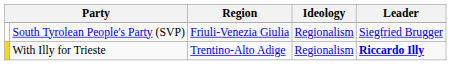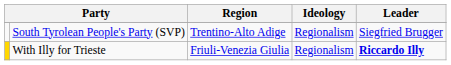(240, 32) Friuli-Venezia Giulia -> (238, 32) Trentino-Alto Adige
(238, 50) Trentino-Alto Adige -> (240, 50) Friuli-Venezia Giulia
